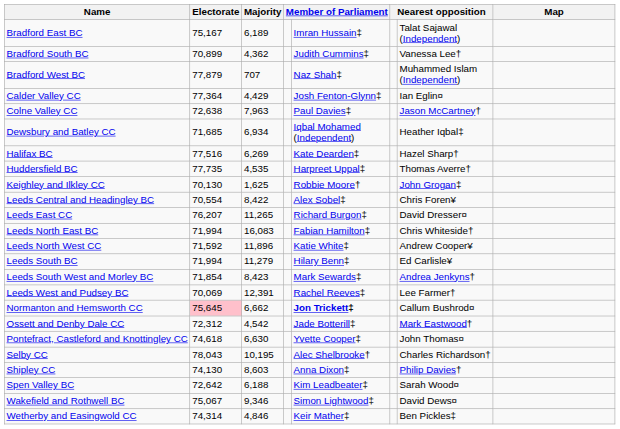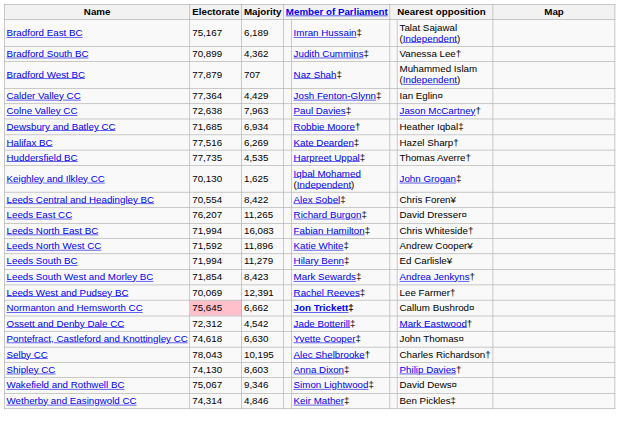(327, 132) Iqbal Mohamed (Independent) -> (327, 127) Robbie Moore†
(327, 184) Robbie Moore† -> (327, 178) Iqbal Mohamed (Independent)
- row: (40, 385)
